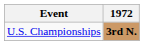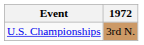(121, 31) bold -> (120, 31) normal
